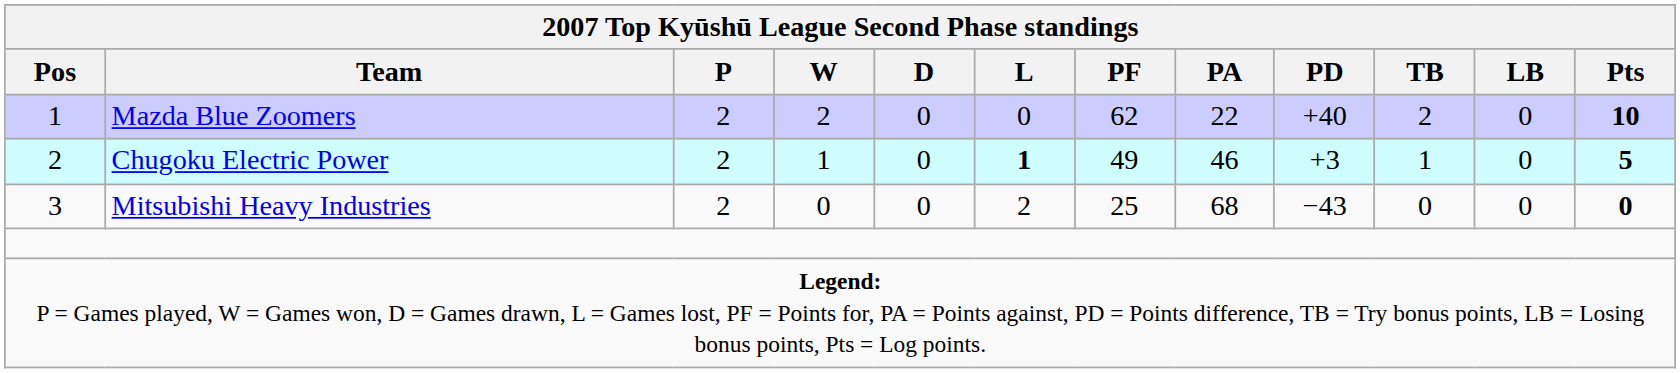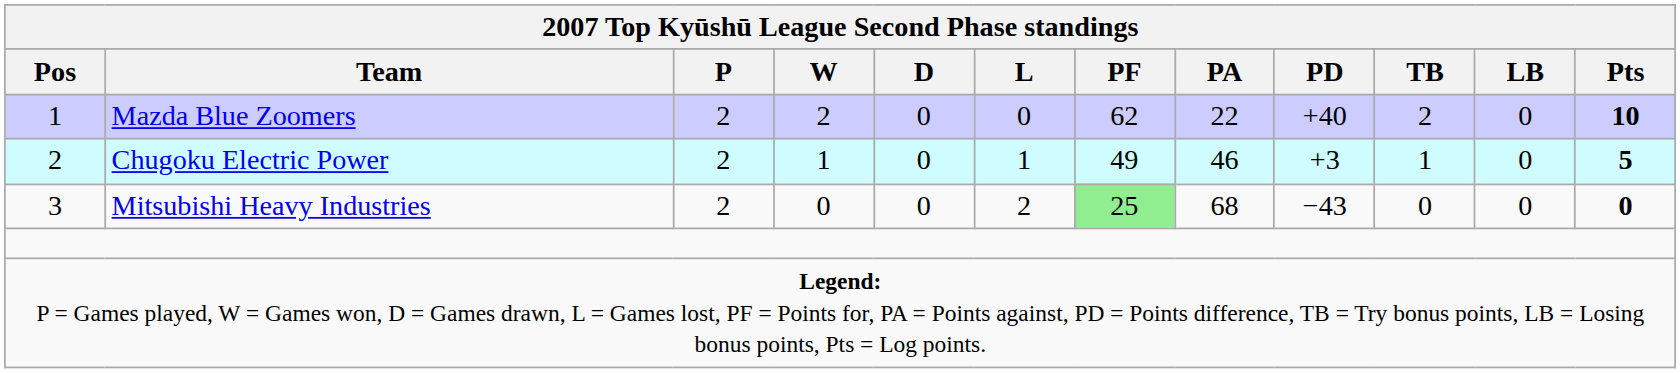(1024, 160) bold -> (1024, 160) normal
(1124, 205) no background -> (1124, 205) lightgreen background
